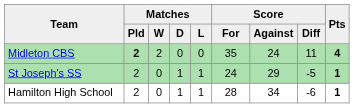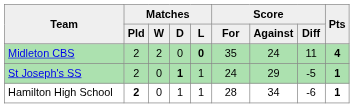(136, 53) bold -> (136, 53) normal
(201, 53) normal -> (201, 53) bold
(180, 73) normal -> (180, 73) bold
(136, 93) normal -> (136, 93) bold
